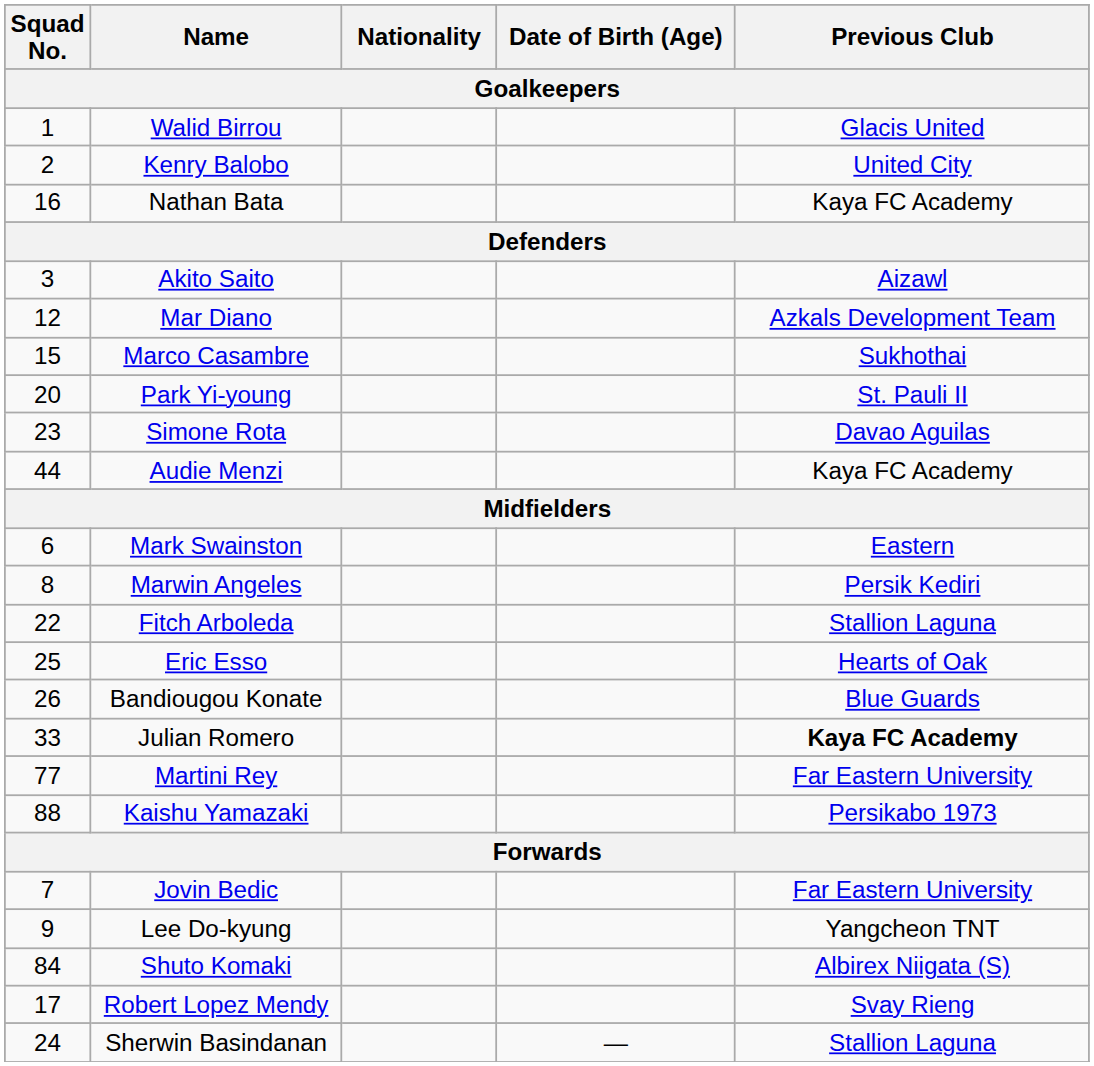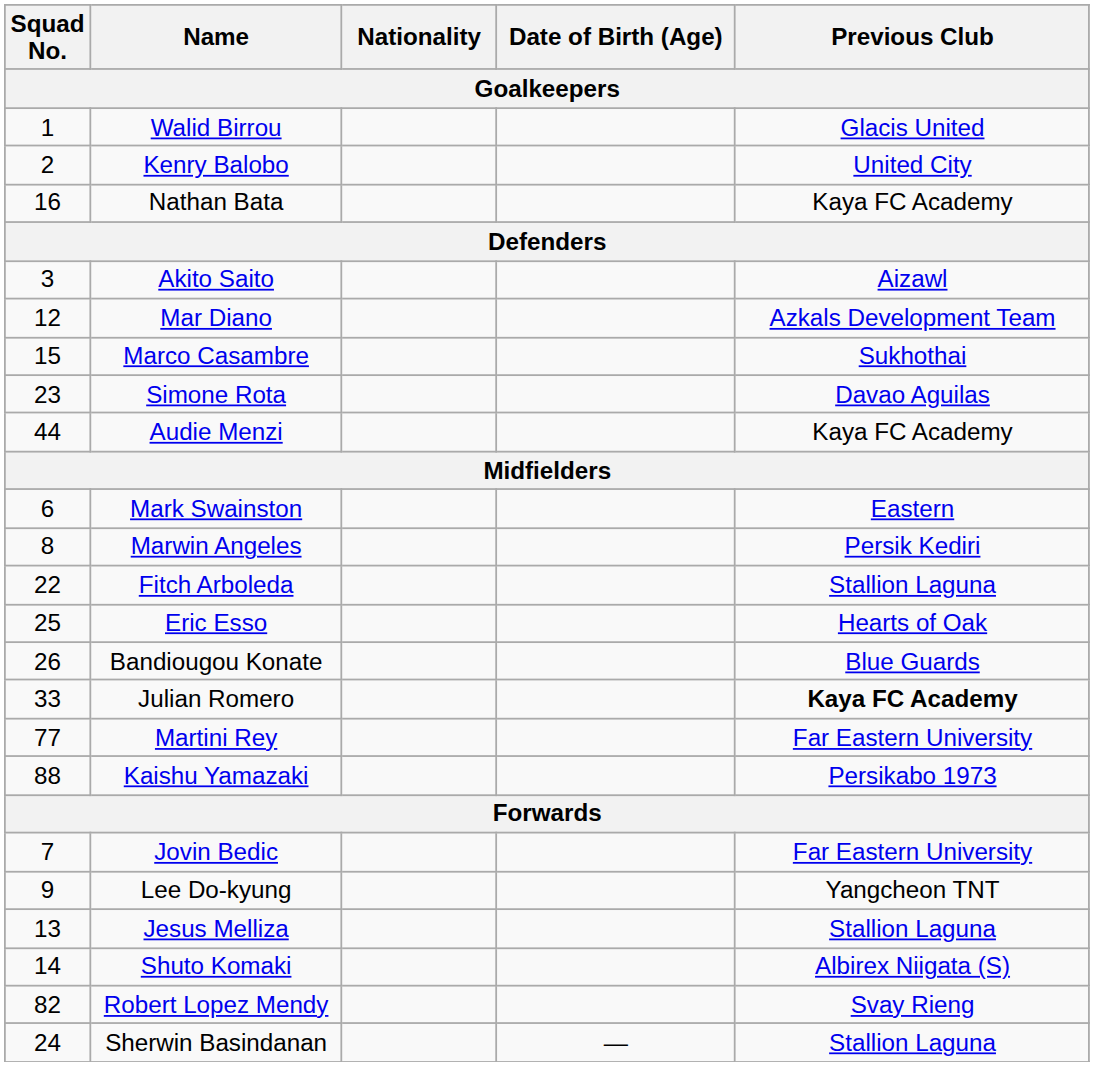- row: (216, 394)
+ row: (216, 928)
(48, 966) 84 -> (48, 966) 14
(48, 1004) 17 -> (48, 1004) 82
